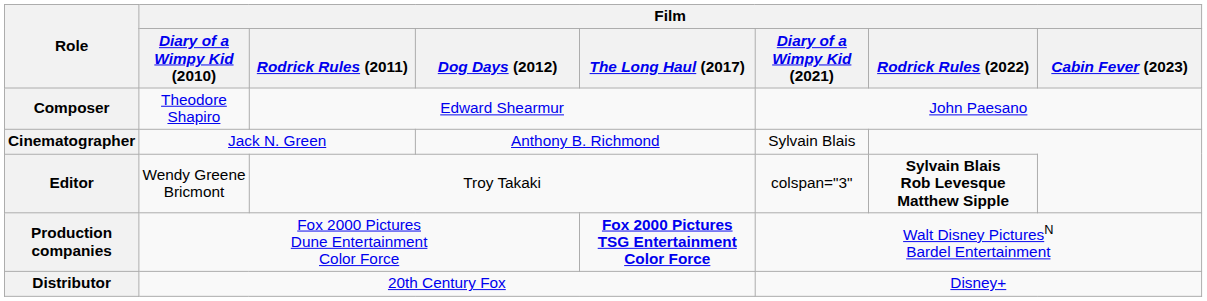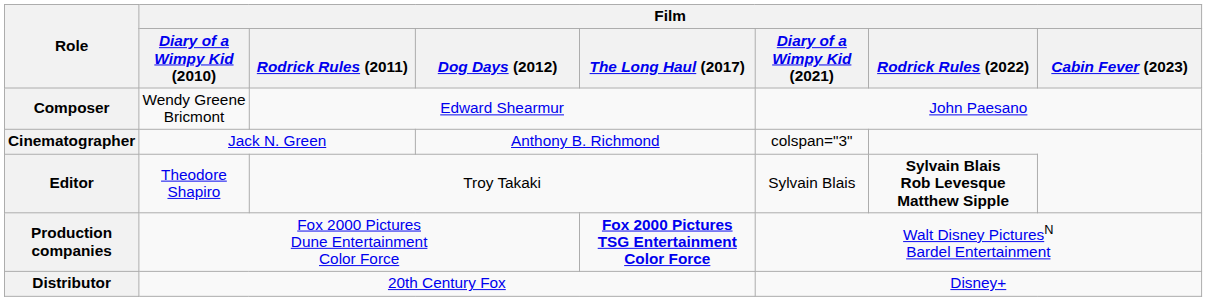(194, 108) Theodore Shapiro -> (194, 108) Wendy Greene Bricmont
(812, 141) Sylvain Blais -> (812, 141) colspan="3"
(194, 183) Wendy Greene Bricmont -> (194, 183) Theodore Shapiro
(812, 183) colspan="3" -> (812, 183) Sylvain Blais
